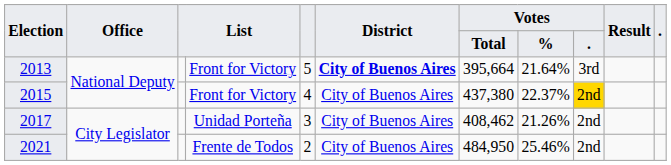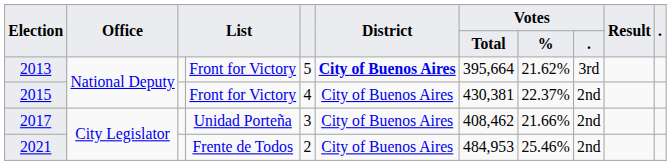(546, 69) 21.64% -> (546, 69) 21.62%
(489, 95) 437,380 -> (489, 95) 430,381
(589, 95) gold background -> (589, 95) no background
(546, 121) 21.26% -> (546, 121) 21.66%
(489, 147) 484,950 -> (489, 147) 484,953
